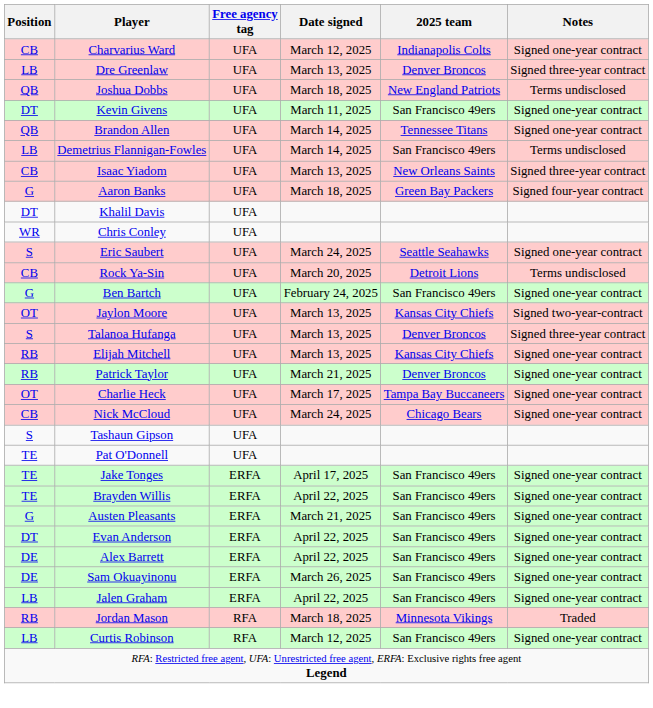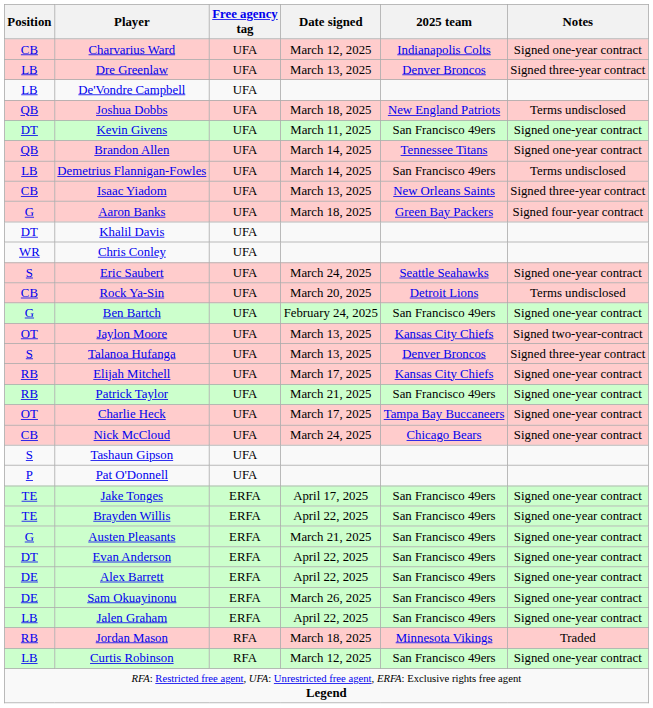+ row: (132, 89)
(331, 353) March 13, 2025 -> (331, 374) March 17, 2025
(444, 374) Denver Broncos -> (444, 394) San Francisco 49ers
(29, 455) TE -> (29, 475) P
